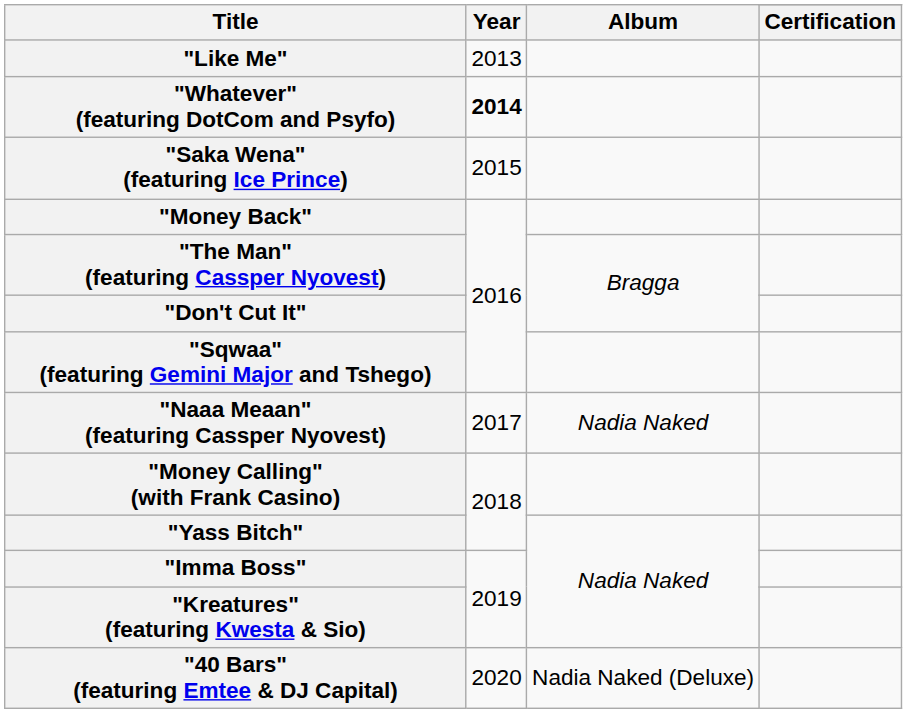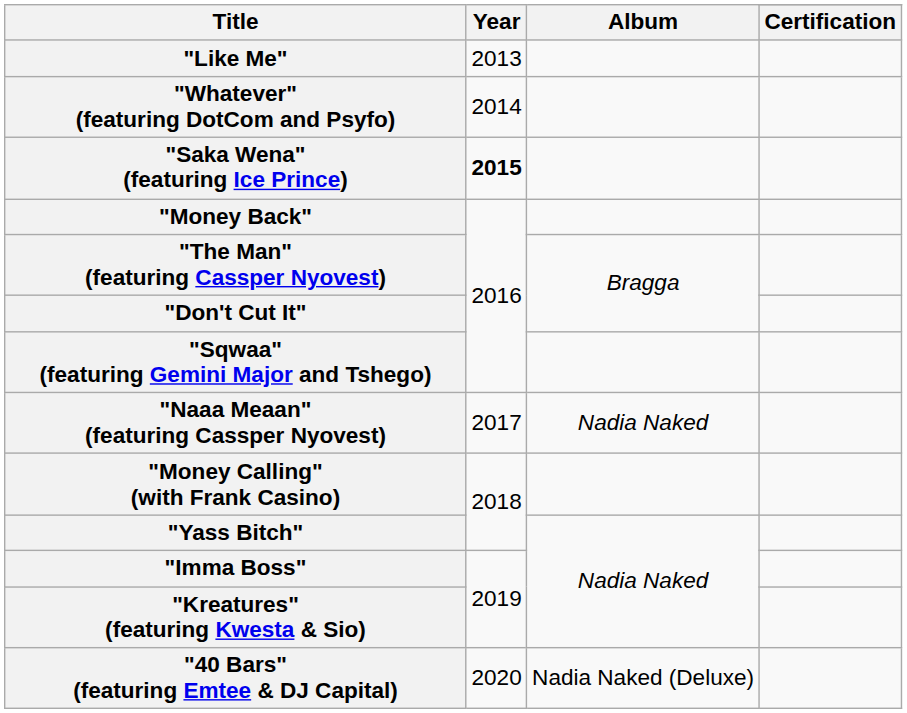(497, 106) bold -> (497, 106) normal
(497, 167) normal -> (497, 167) bold
